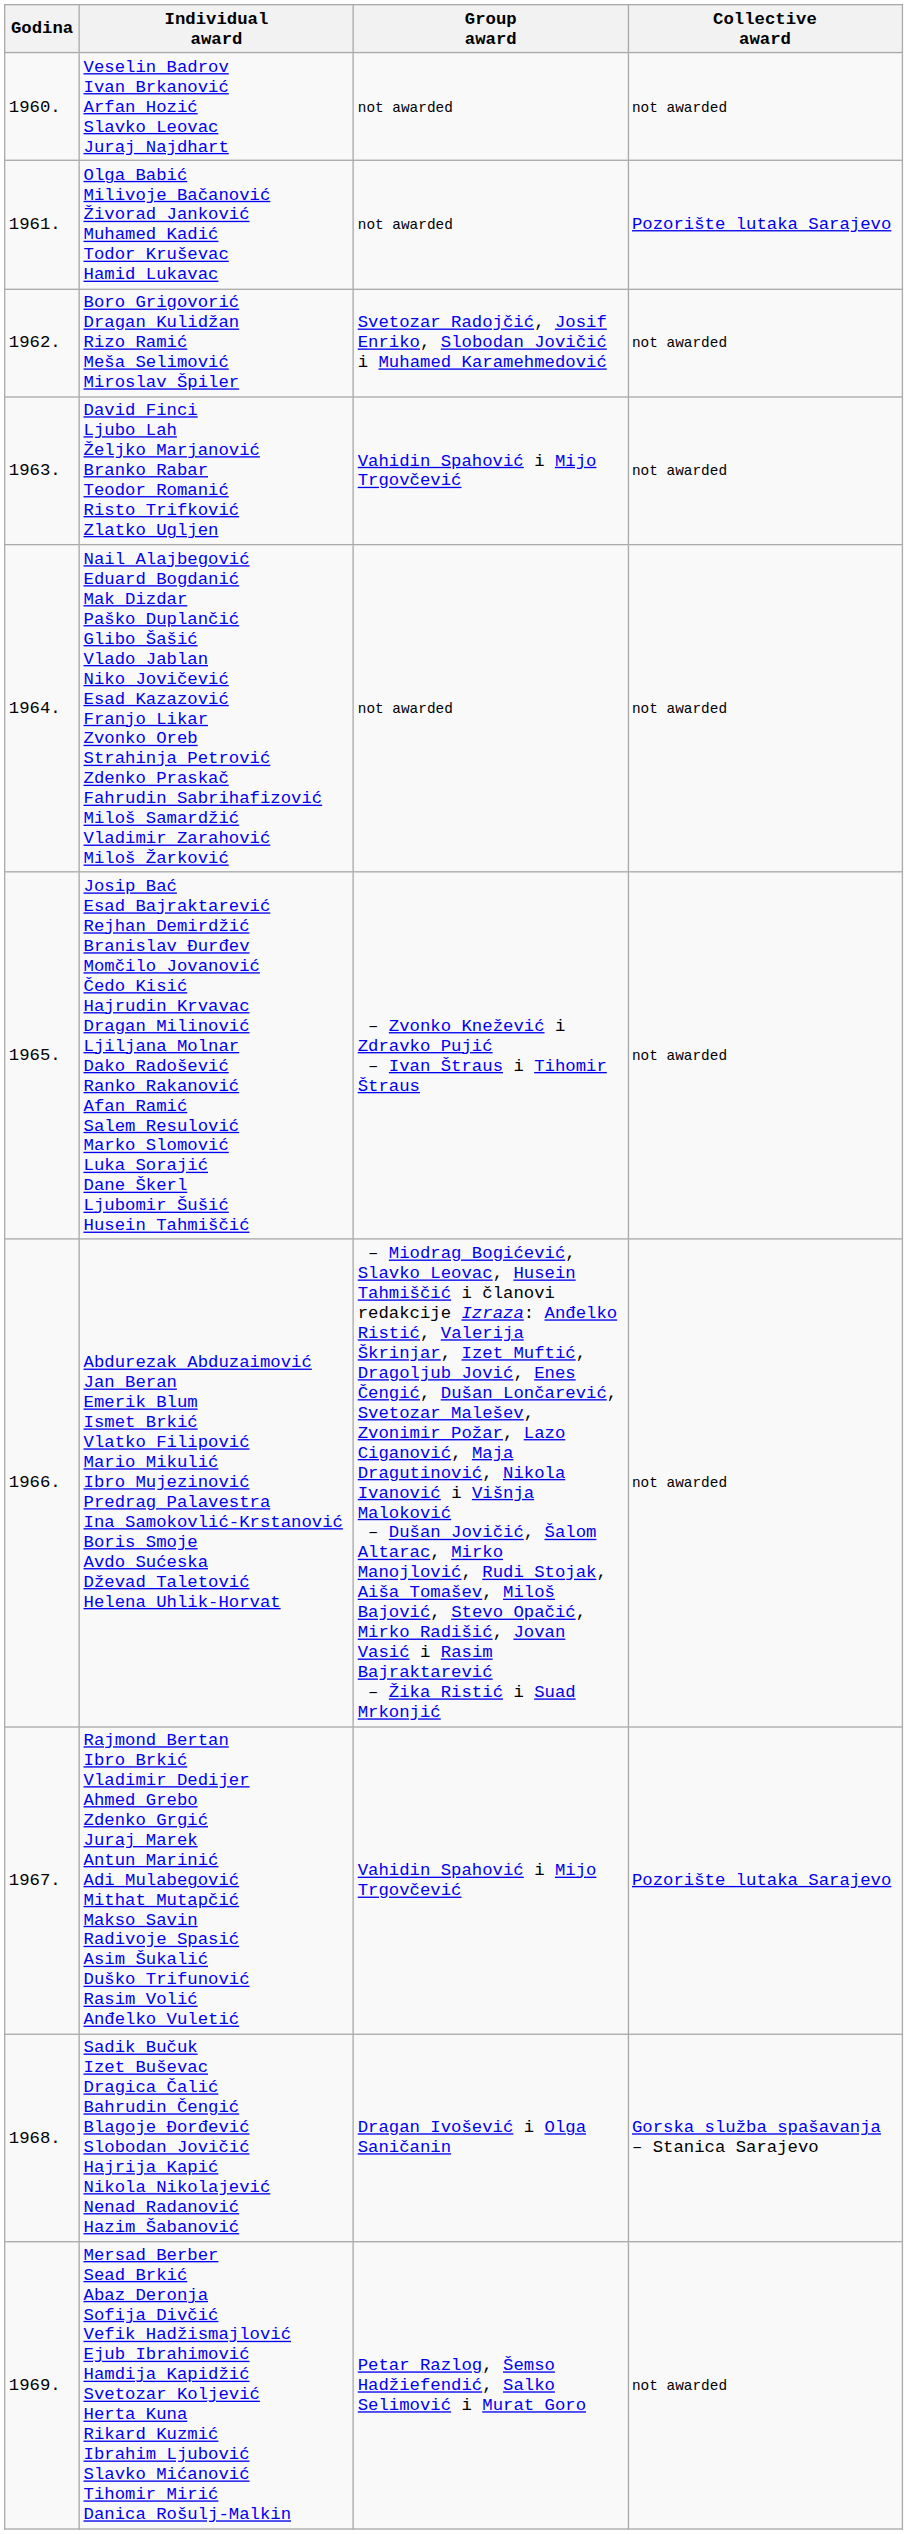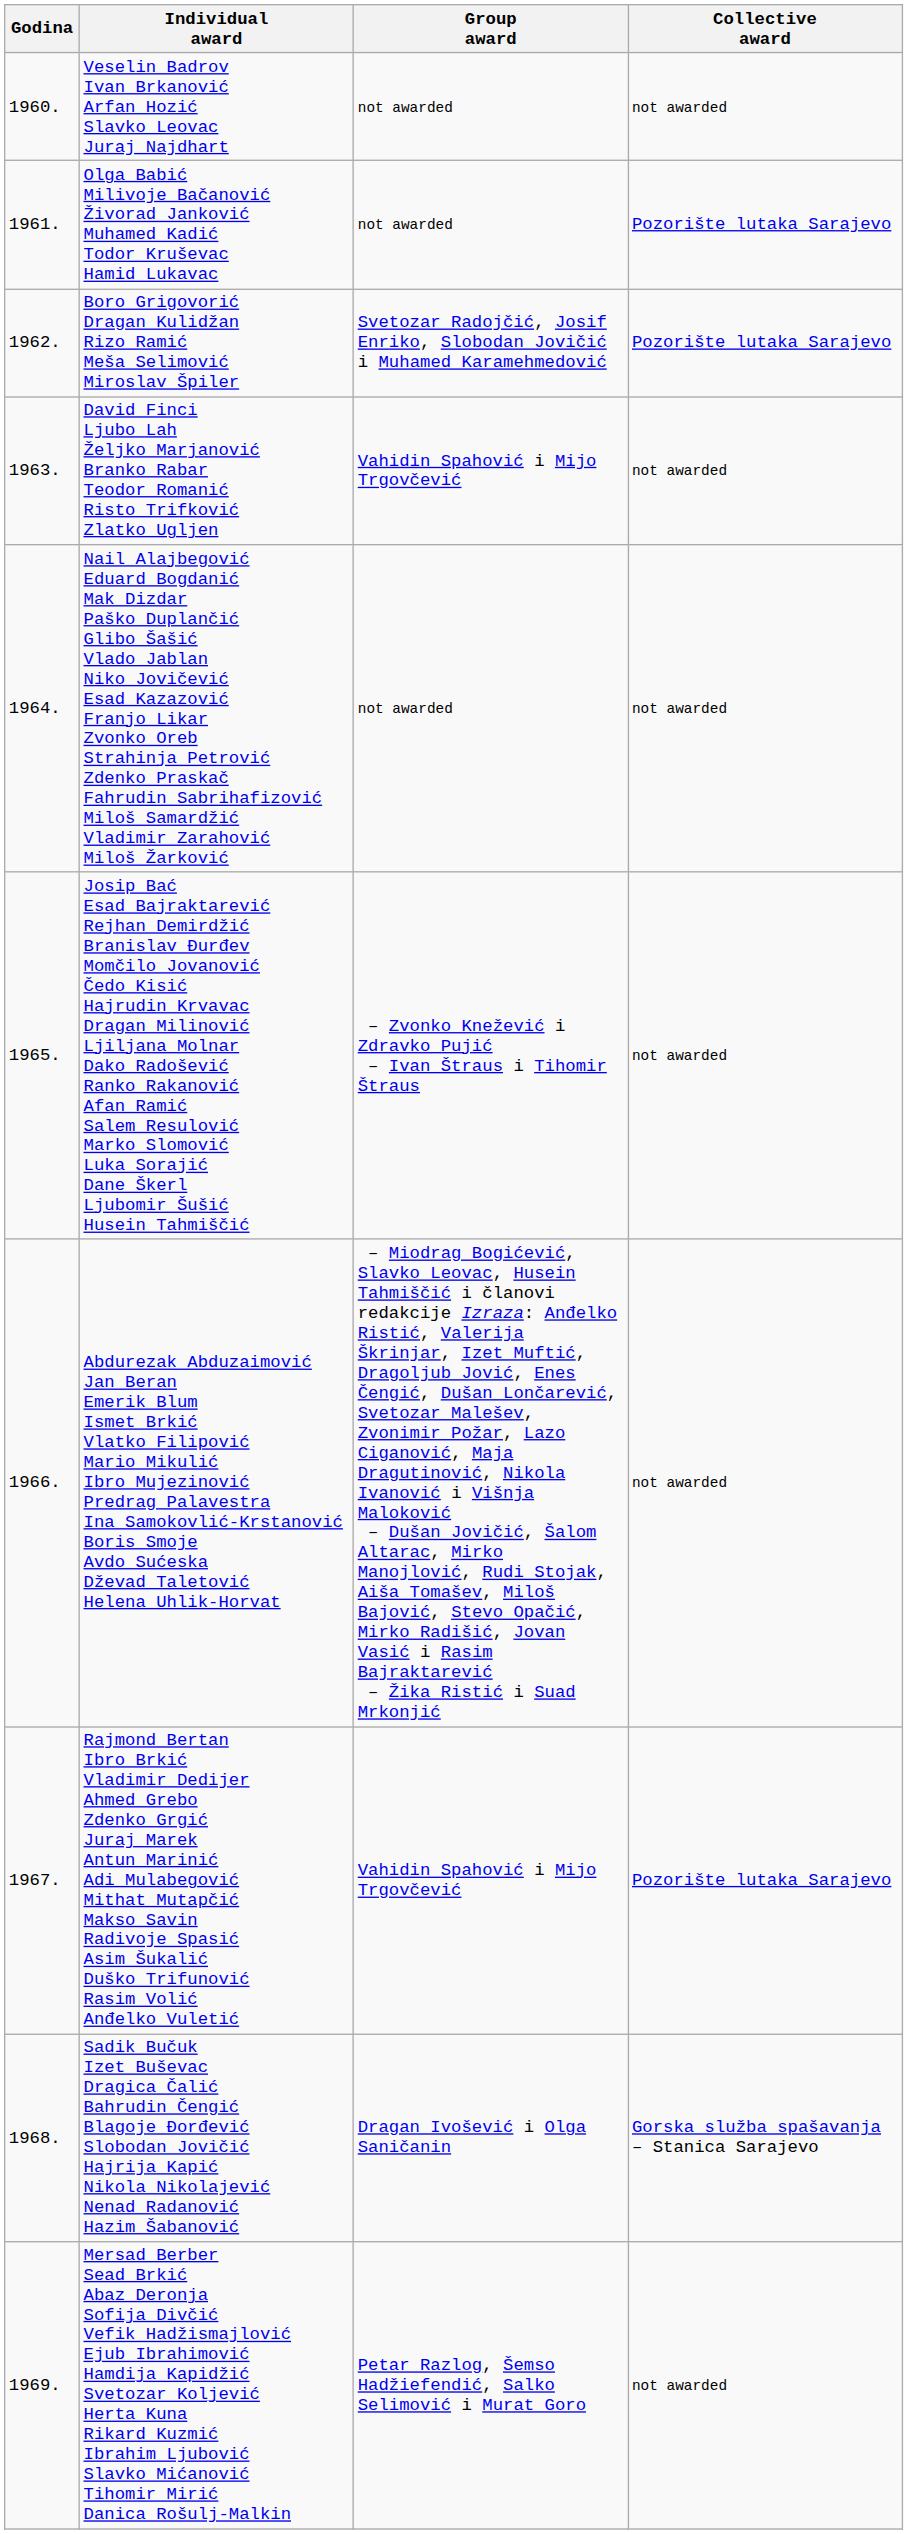(680, 343) not awarded -> (762, 343) Pozorište lutaka Sarajevo
